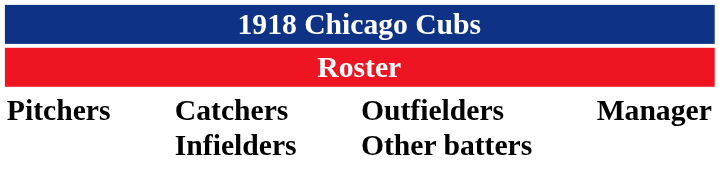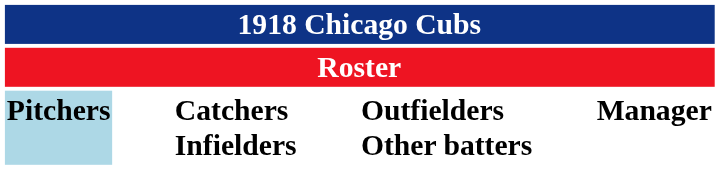(59, 109) no background -> (59, 109) lightblue background
